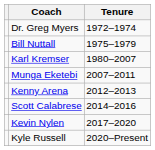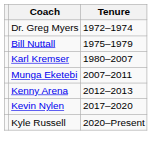- row: (46, 106)
